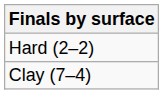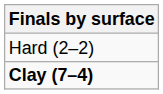(50, 76) normal -> (51, 76) bold
